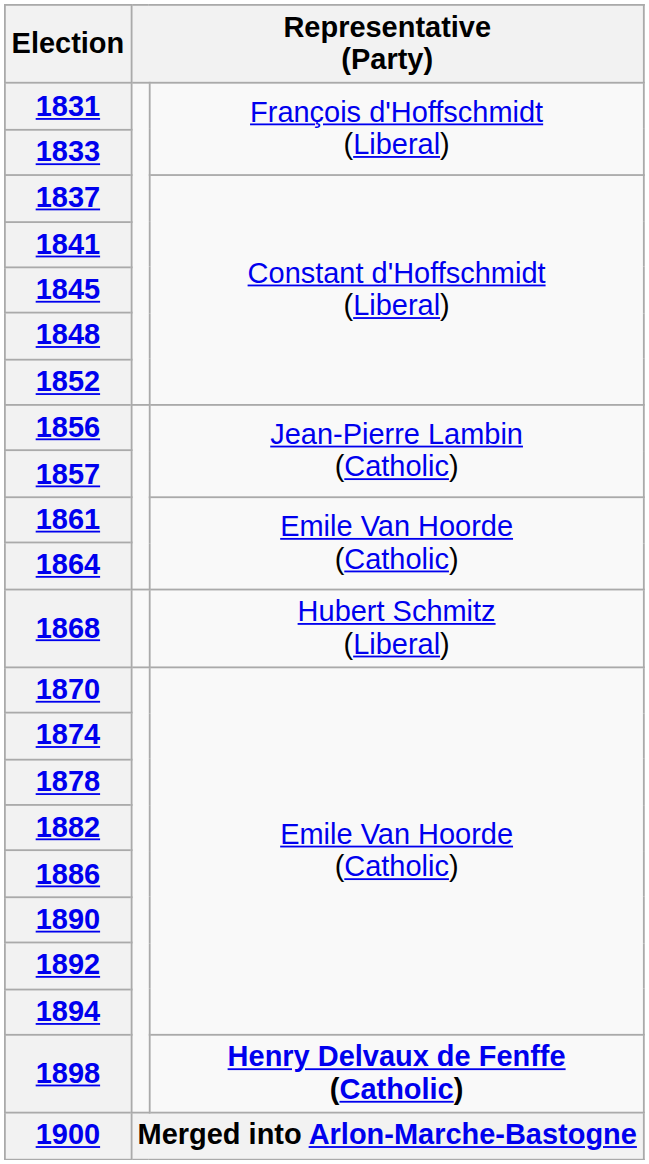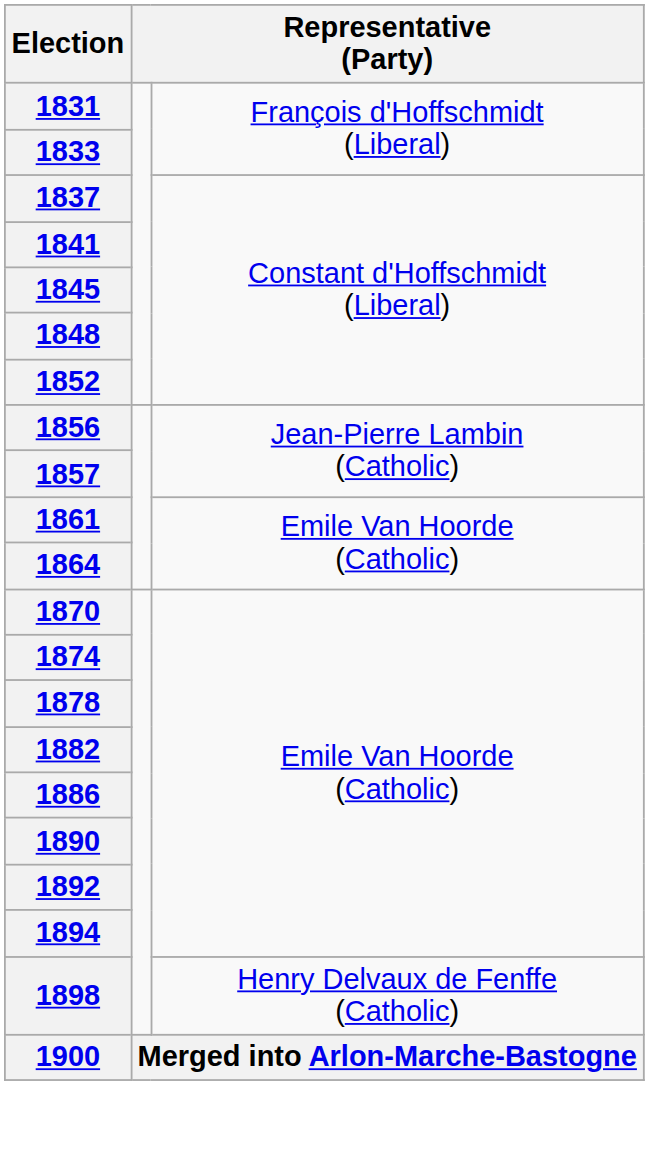- row: (68, 627)
(397, 1073) bold -> (397, 994) normal
